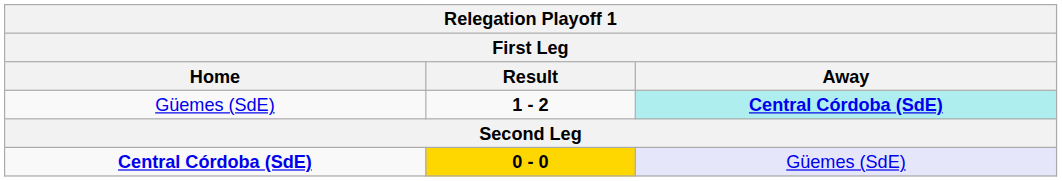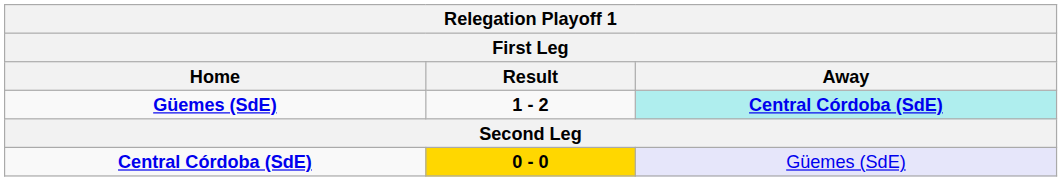(215, 105) normal -> (215, 105) bold
